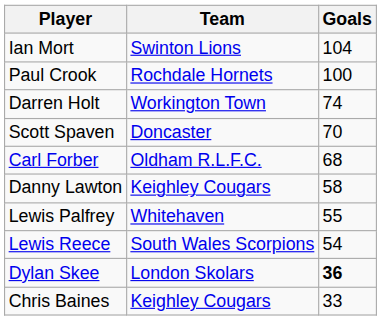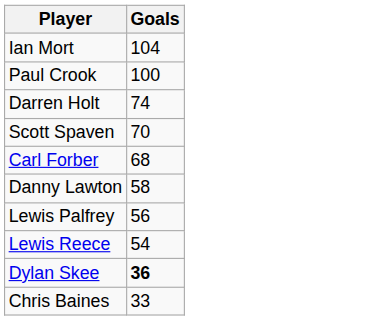- column: (222, 19)
(332, 216) 55 -> (140, 216) 56
